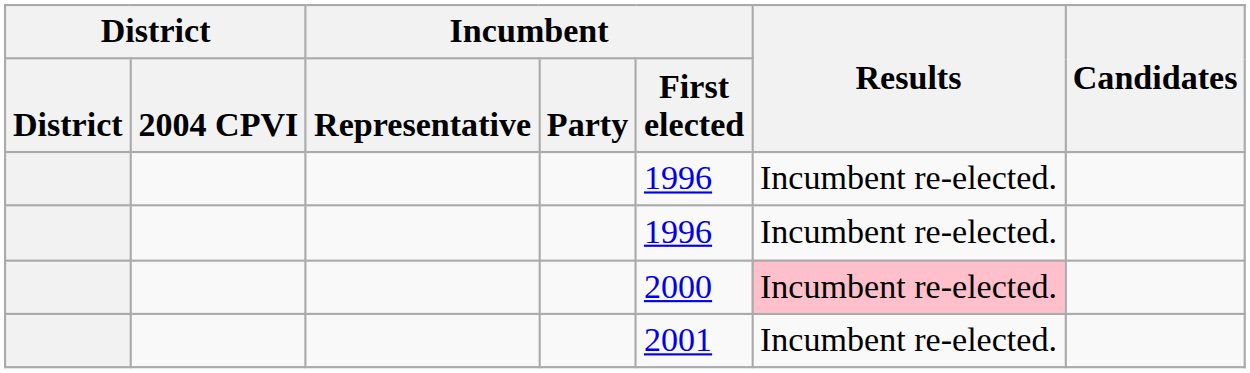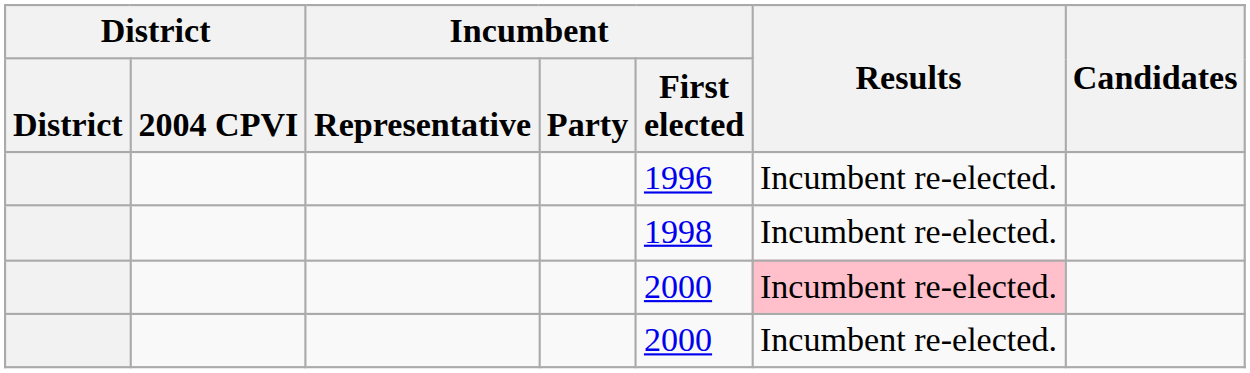(678, 232) 1996 -> (678, 232) 1998
(678, 340) 2001 -> (678, 340) 2000
